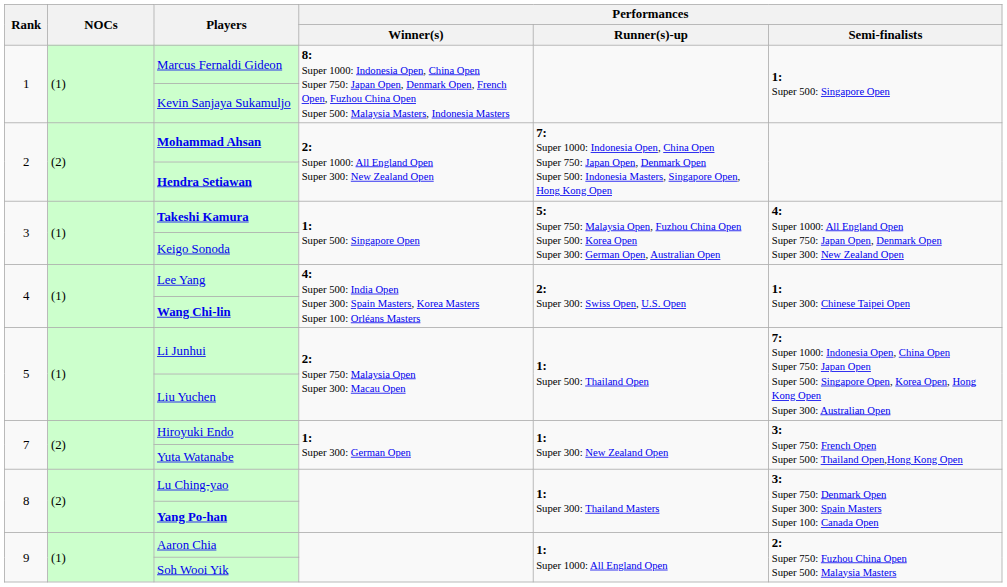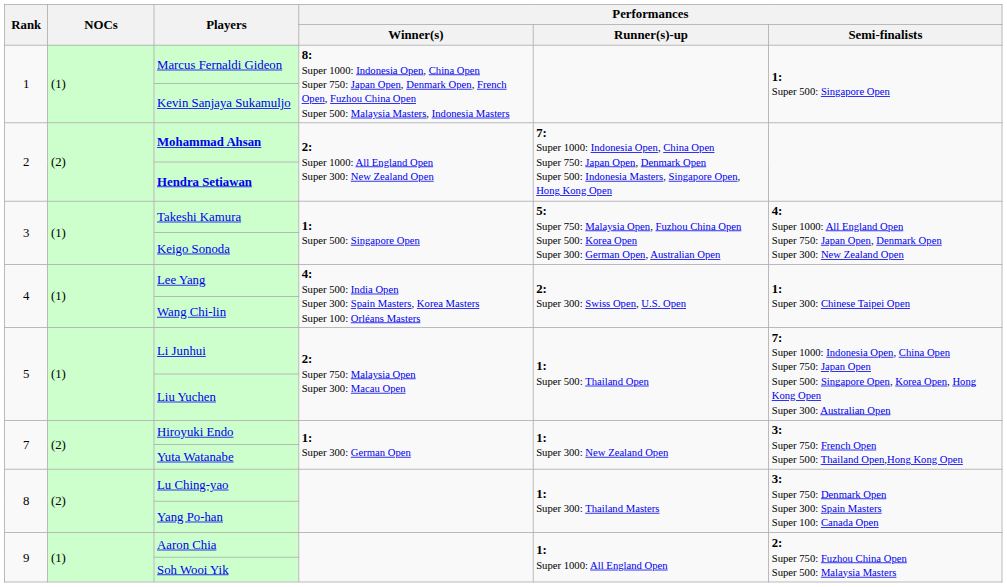(203, 216) bold -> (199, 216) normal
(194, 312) bold -> (192, 312) normal
(192, 516) bold -> (190, 516) normal
